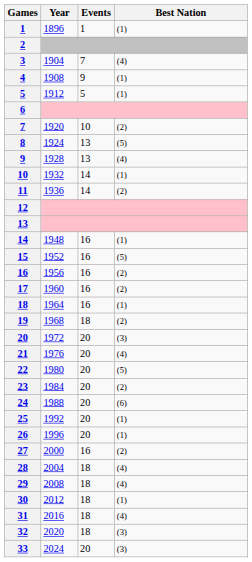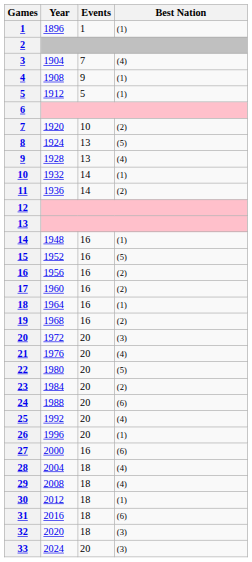(85, 321) 18 -> (85, 321) 16
(122, 419) (1) -> (122, 419) (4)
(122, 451) (2) -> (122, 451) (6)
(122, 516) (4) -> (122, 516) (6)
